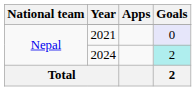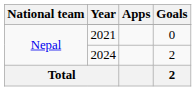(172, 34) lavender background -> (172, 34) no background
(172, 55) paleturquoise background -> (172, 55) no background
